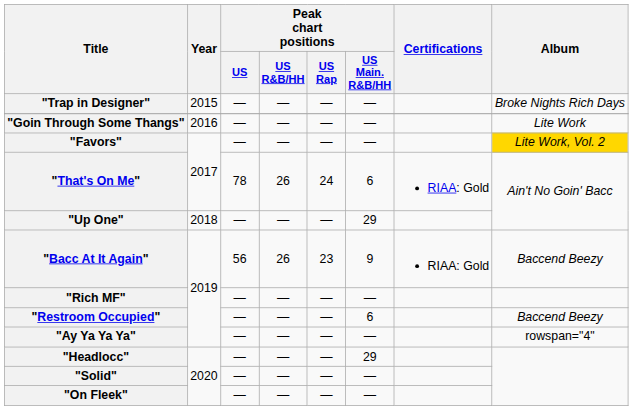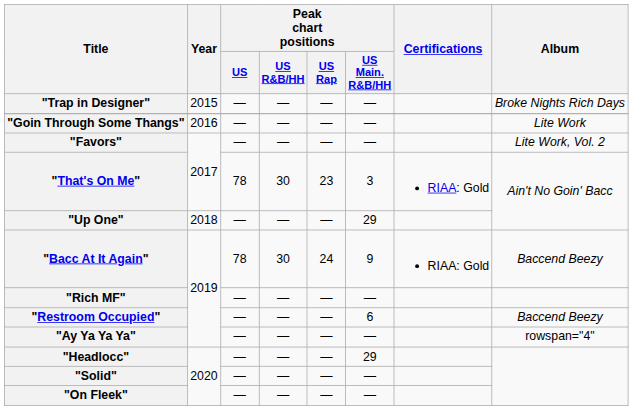(560, 142) gold background -> (560, 142) no background
(283, 181) 26 -> (283, 181) 30
(326, 181) 24 -> (326, 181) 23
(370, 181) 6 -> (370, 181) 3
(240, 259) 56 -> (240, 259) 78
(283, 259) 26 -> (283, 259) 30
(326, 259) 23 -> (326, 259) 24
